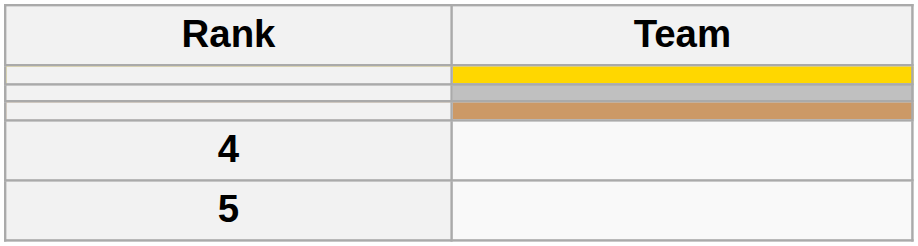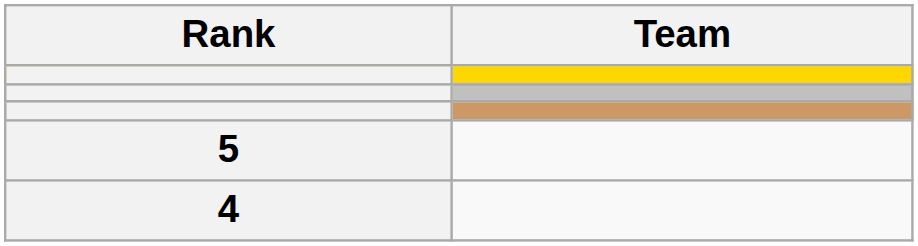(229, 148) 4 -> (229, 148) 5
(229, 209) 5 -> (229, 209) 4
